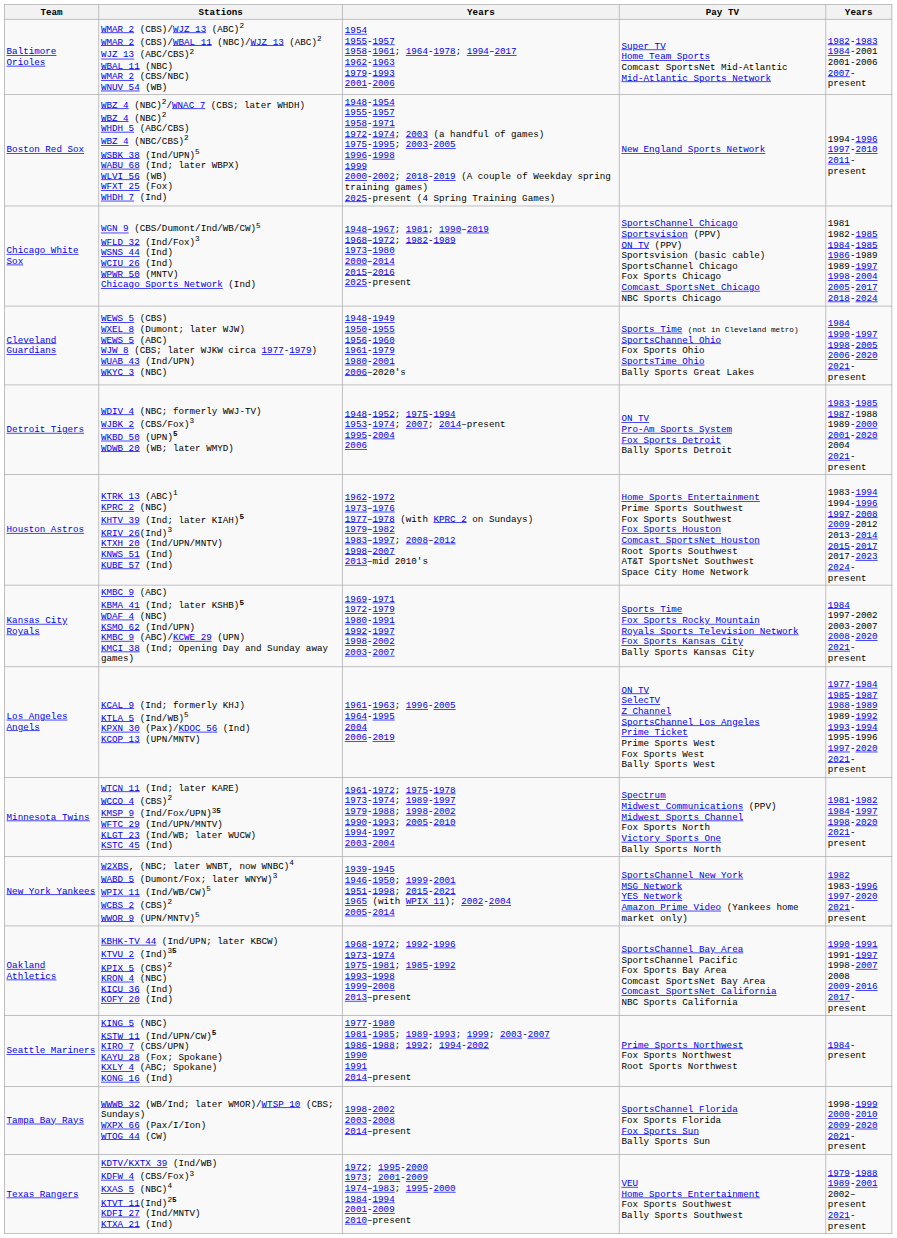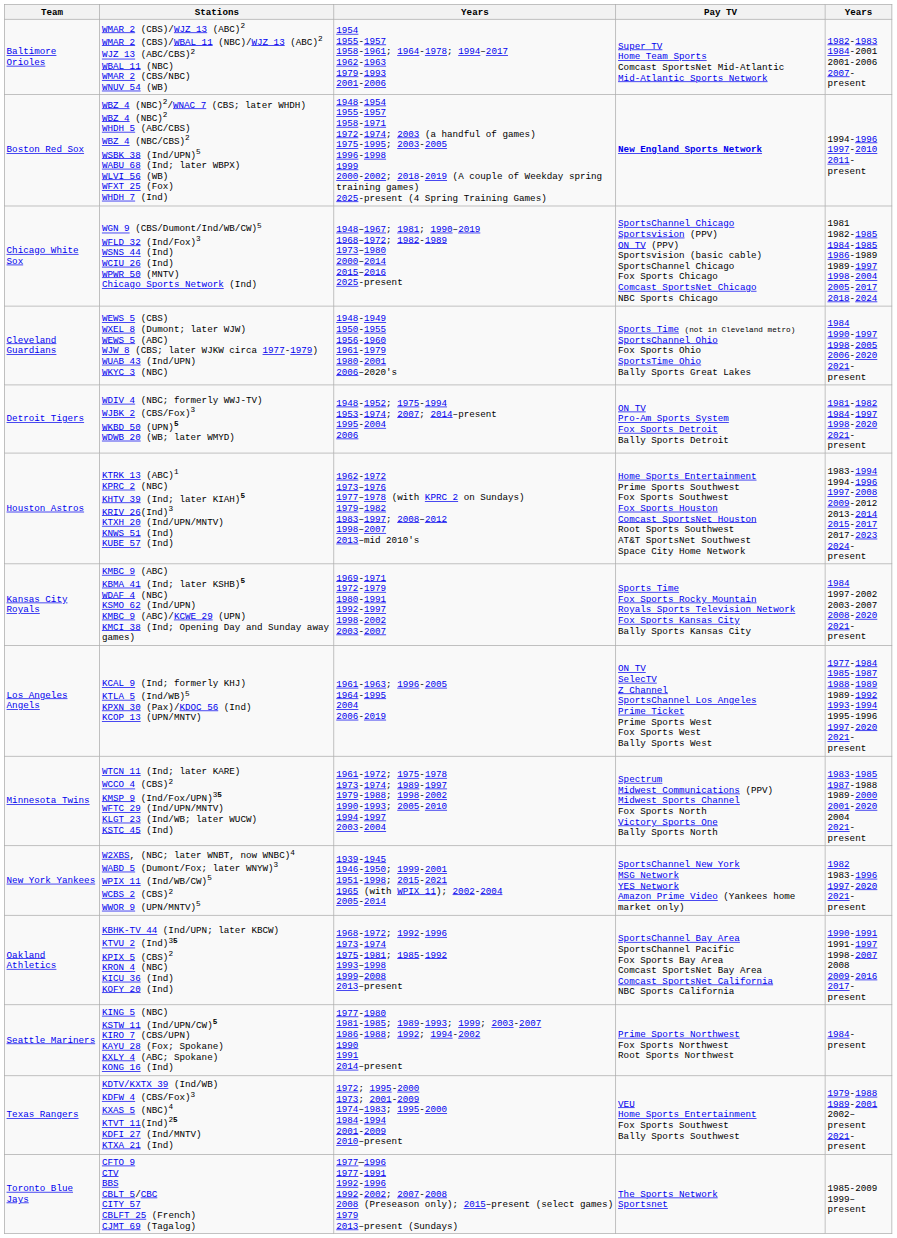(693, 150) normal -> (690, 150) bold
(853, 435) 1983-1985 1987-1988 1989-2000 2001-2020 2004 2021-present -> (852, 424) 1981-1982 1984-1997 1998-2020 2021-present
(853, 822) 1981-1982 1984-1997 1998-2020 2021-present -> (852, 806) 1983-1985 1987-1988 1989-2000 2001-2020 2004 2021-present
- row: (45, 1120)
+ row: (40, 1194)
